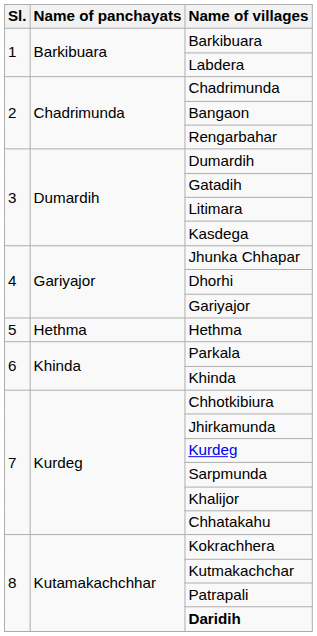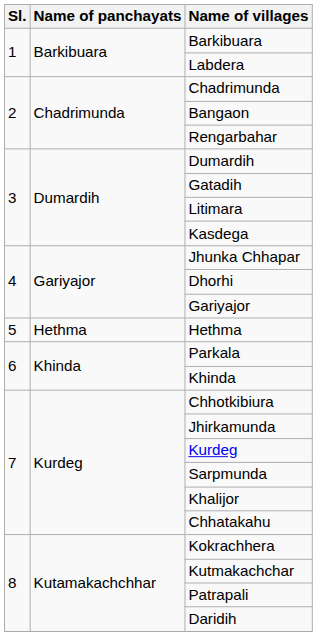(215, 619) bold -> (212, 619) normal
